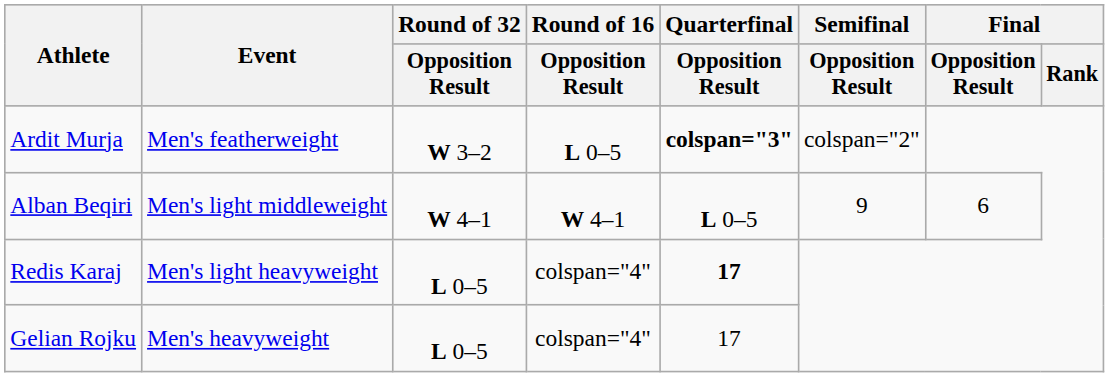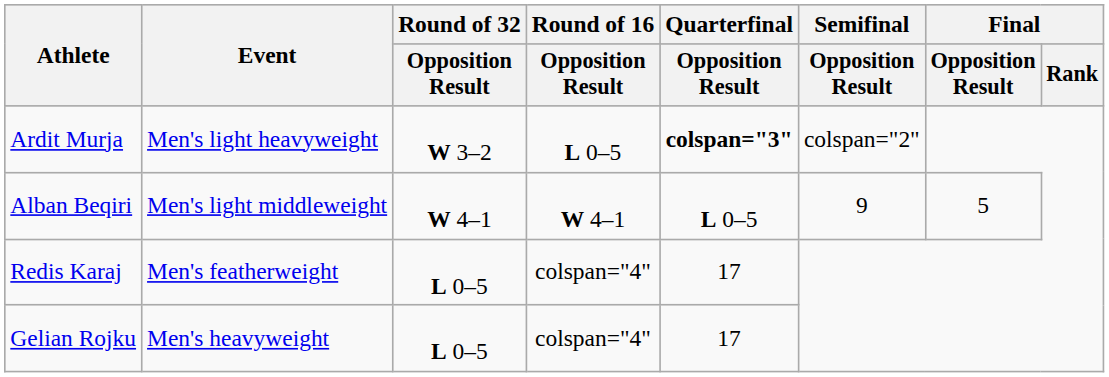(243, 139) Men's featherweight -> (263, 139) Men's light heavyweight
(983, 205) 6 -> (983, 205) 5
(263, 272) Men's light heavyweight -> (243, 272) Men's featherweight
(729, 272) bold -> (729, 272) normal
